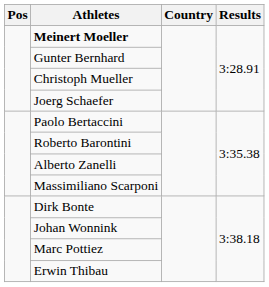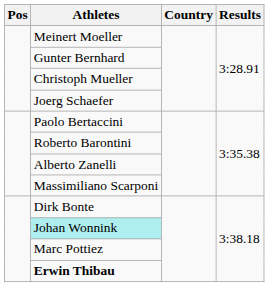(81, 36) bold -> (78, 36) normal
(76, 228) no background -> (76, 228) paleturquoise background
(71, 270) normal -> (74, 270) bold
